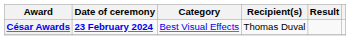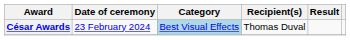(114, 27) bold -> (112, 27) normal
(199, 27) no background -> (199, 27) lightblue background
